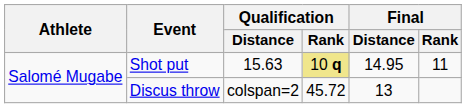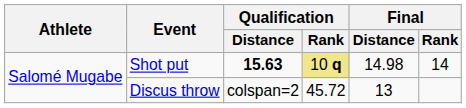(263, 66) normal -> (263, 66) bold
(384, 66) 14.95 -> (384, 66) 14.98
(440, 66) 11 -> (440, 66) 14
